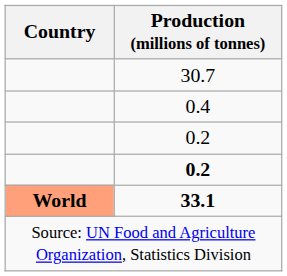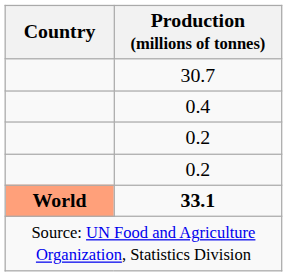(198, 169) bold -> (198, 169) normal
